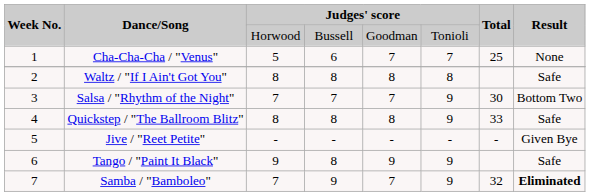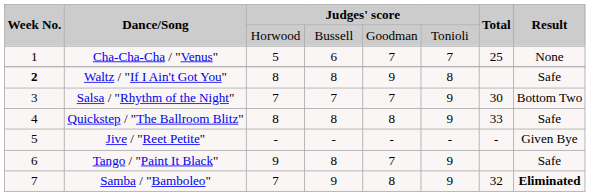(34, 77) normal -> (34, 77) bold
(392, 77) 8 -> (392, 77) 9
(392, 160) 9 -> (392, 160) 7
(392, 181) 7 -> (392, 181) 8
